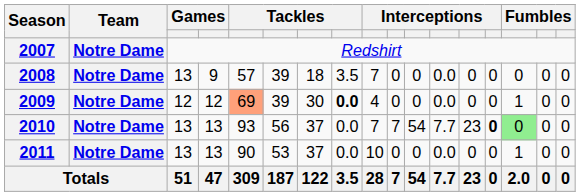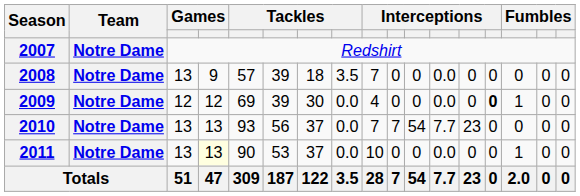(246, 101) lightsalmon background -> (246, 101) no background
(347, 101) bold -> (347, 101) normal
(493, 101) normal -> (493, 101) bold
(493, 127) bold -> (493, 127) normal
(519, 127) lightgreen background -> (519, 127) no background
(214, 152) no background -> (214, 152) lightyellow background
